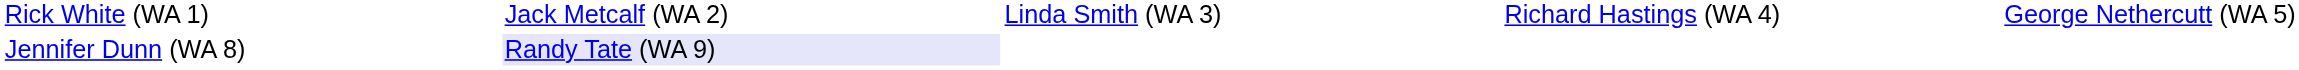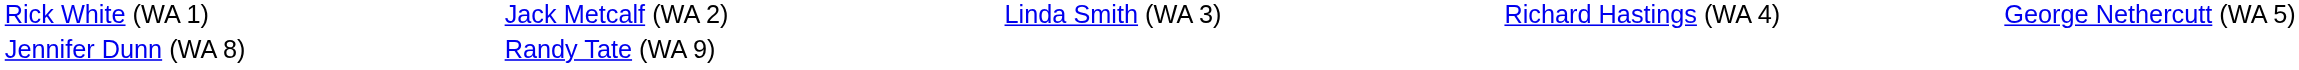(610, 49) lavender background -> (610, 49) no background
